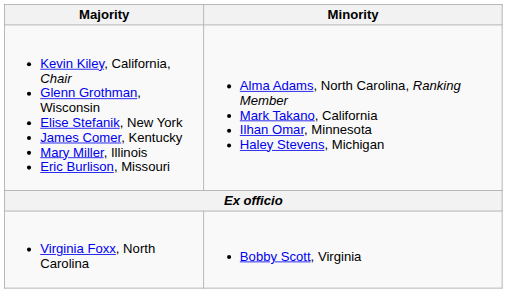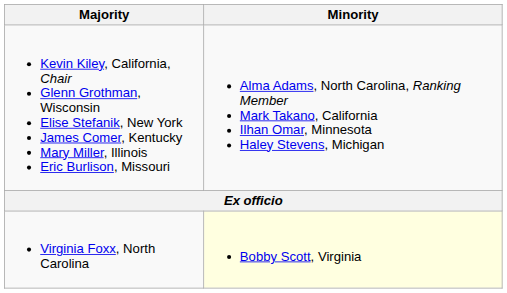(353, 257) no background -> (353, 257) lightyellow background
